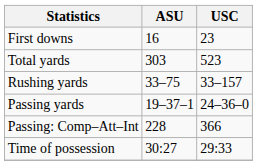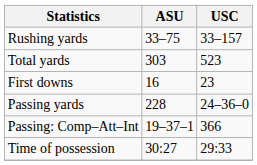rows swapped: (40, 38) <-> (48, 82)
(170, 104) 19–37–1 -> (156, 104) 228
(156, 126) 228 -> (170, 126) 19–37–1
